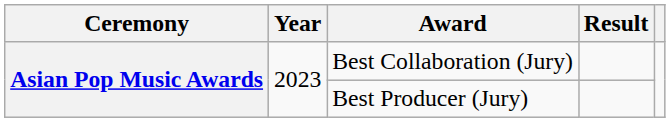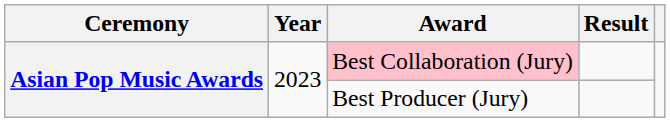(453, 60) no background -> (453, 60) pink background
